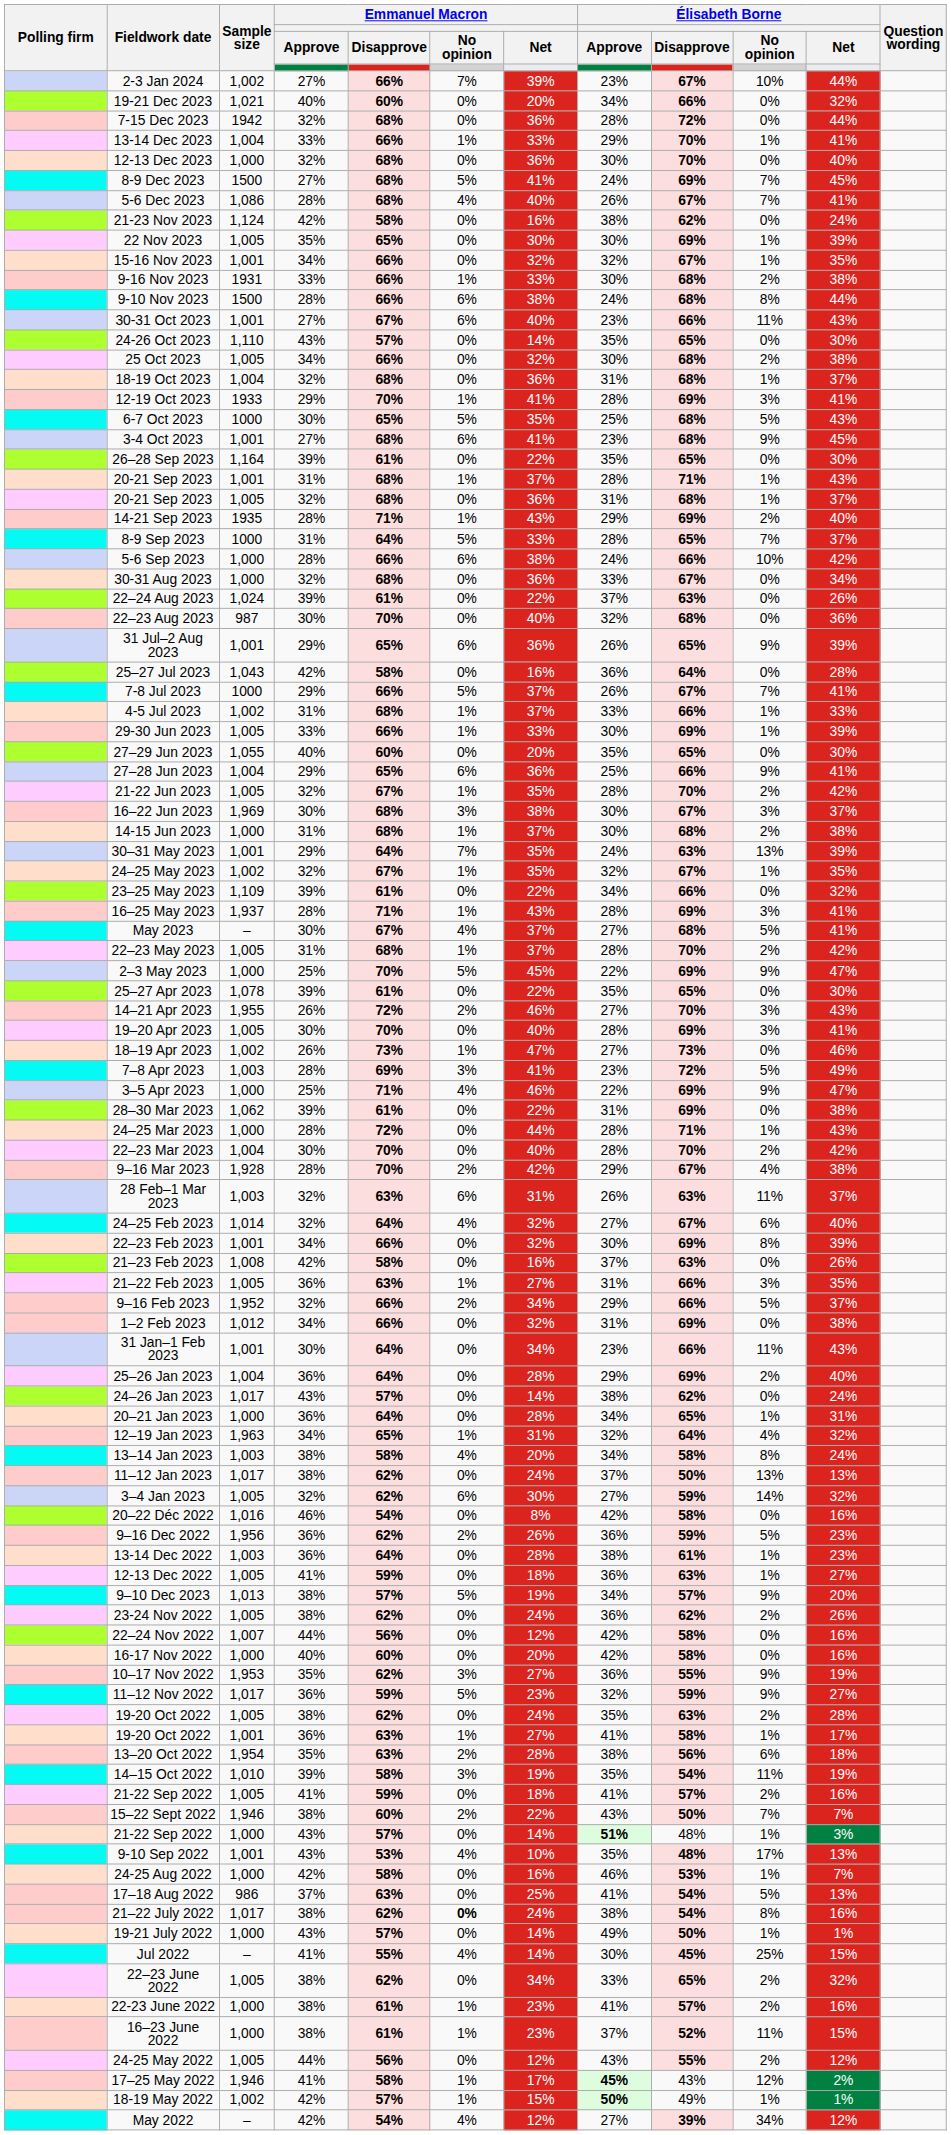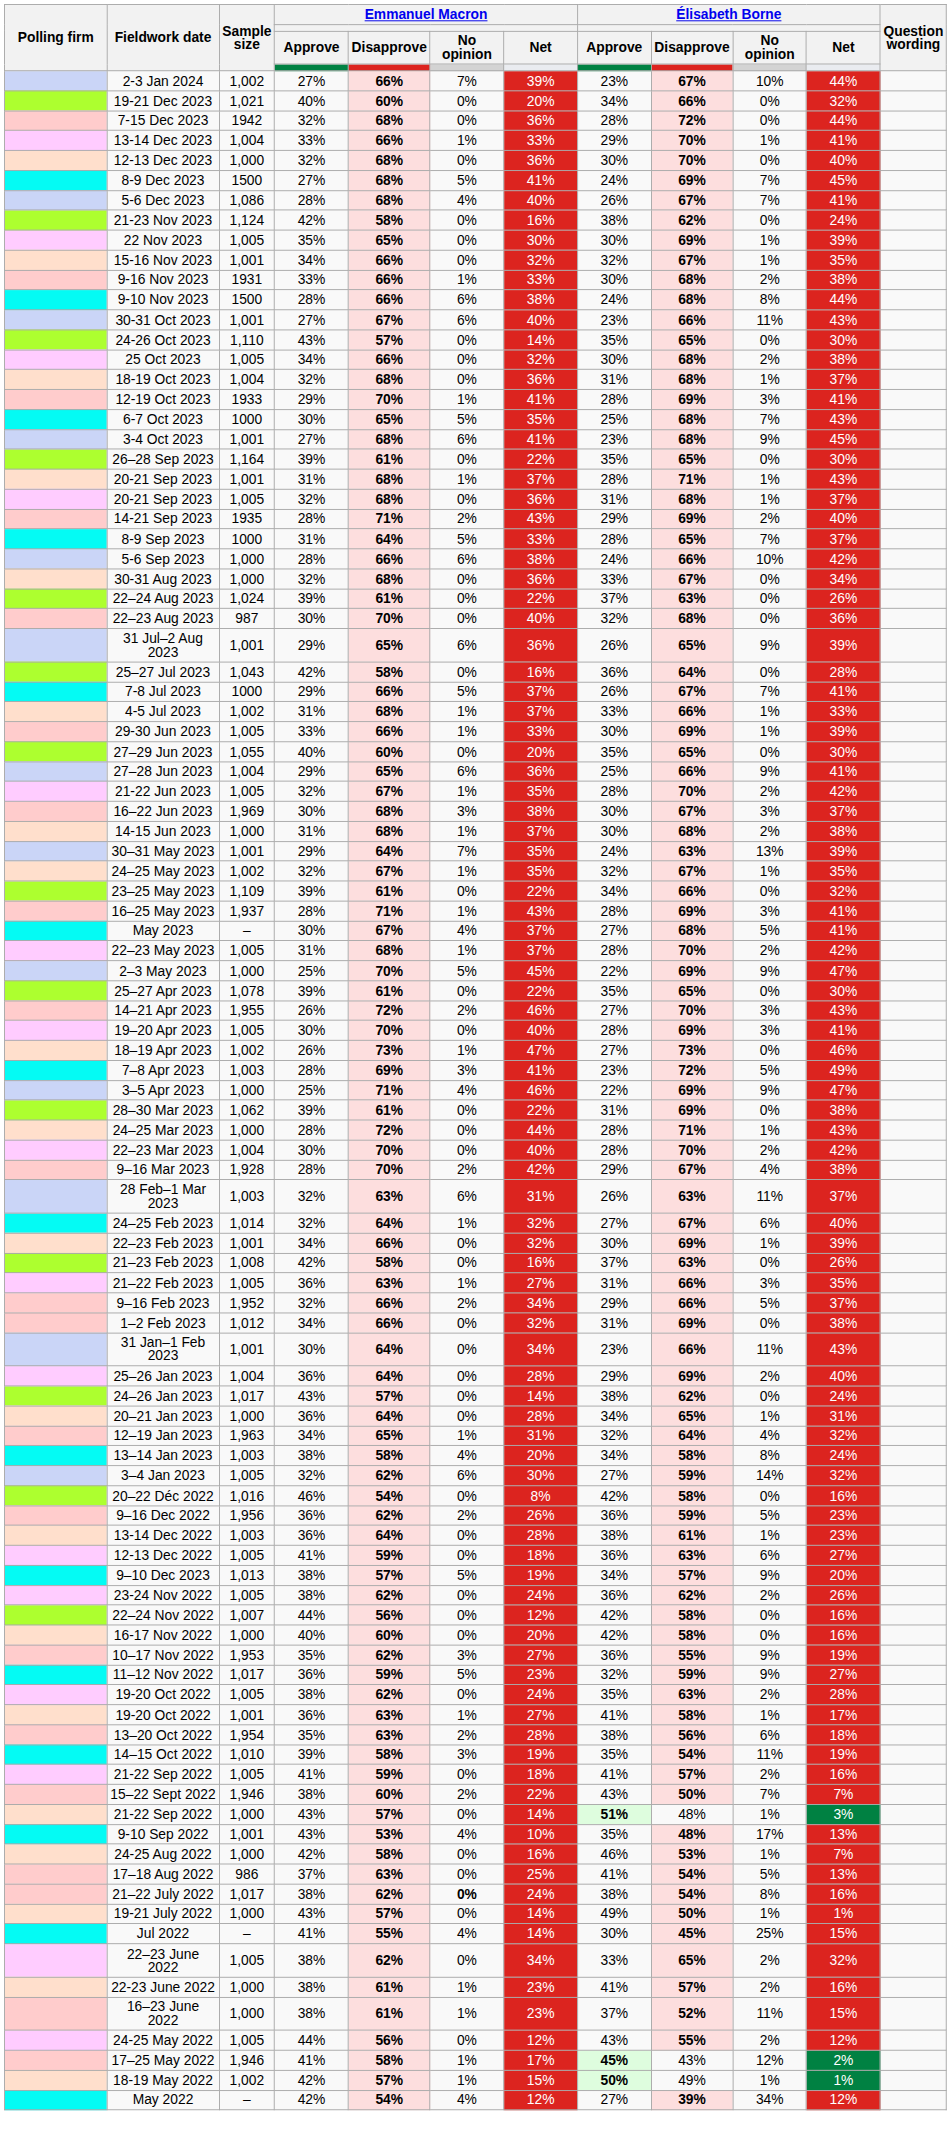(770, 420) 5% -> (770, 420) 7%
(467, 519) 1% -> (467, 519) 2%
(467, 1223) 4% -> (467, 1223) 1%
(770, 1243) 8% -> (770, 1243) 1%
- row: (163, 1476)
(770, 1576) 1% -> (770, 1556) 6%
